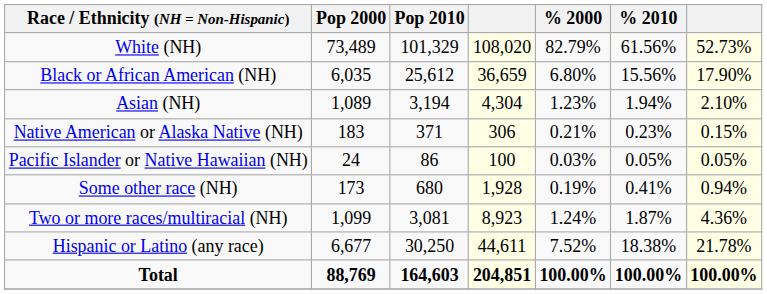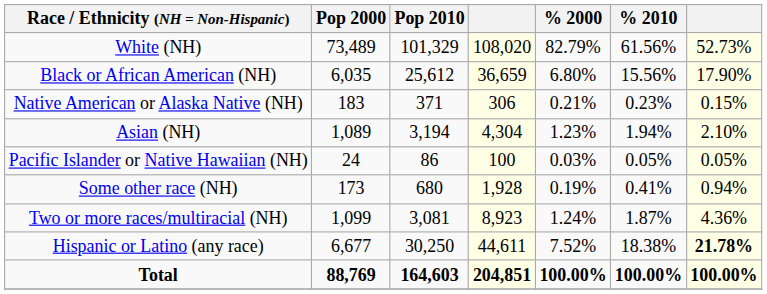rows swapped: (158, 132) <-> (158, 103)
(724, 246) normal -> (724, 246) bold
